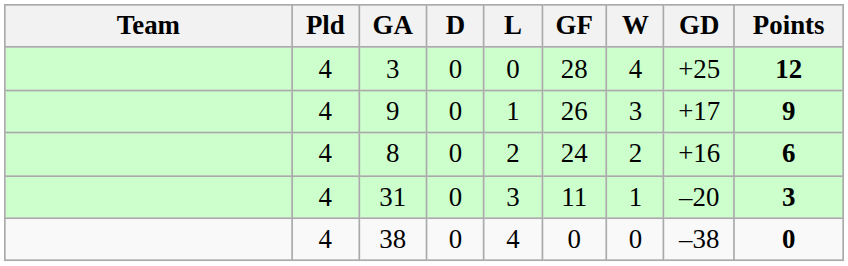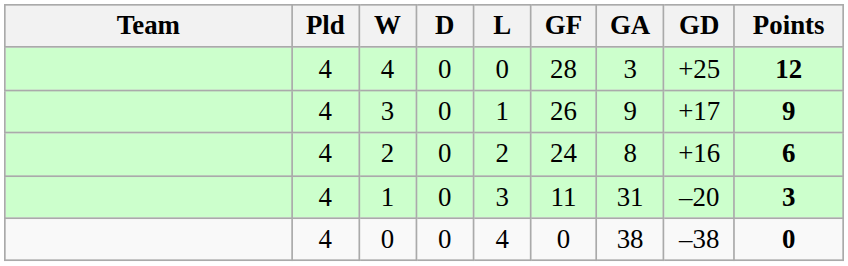columns swapped: (636, 25) <-> (393, 25)
